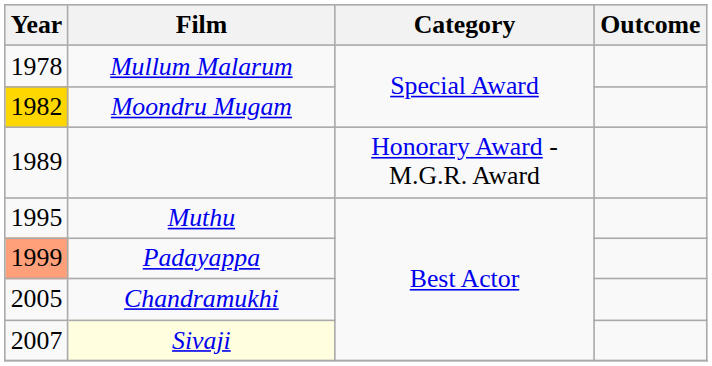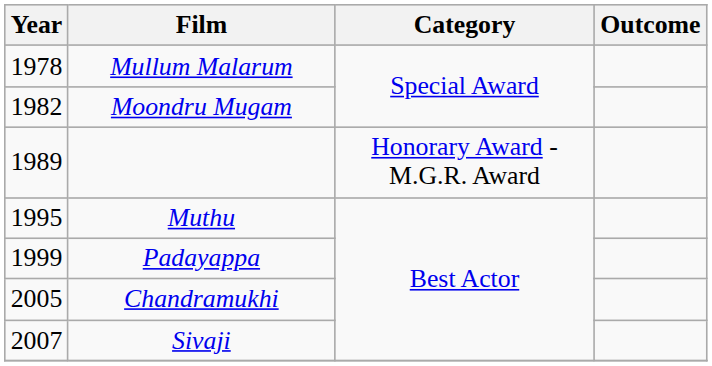(37, 106) gold background -> (37, 106) no background
(37, 258) lightsalmon background -> (37, 258) no background
(201, 339) lightyellow background -> (201, 339) no background
